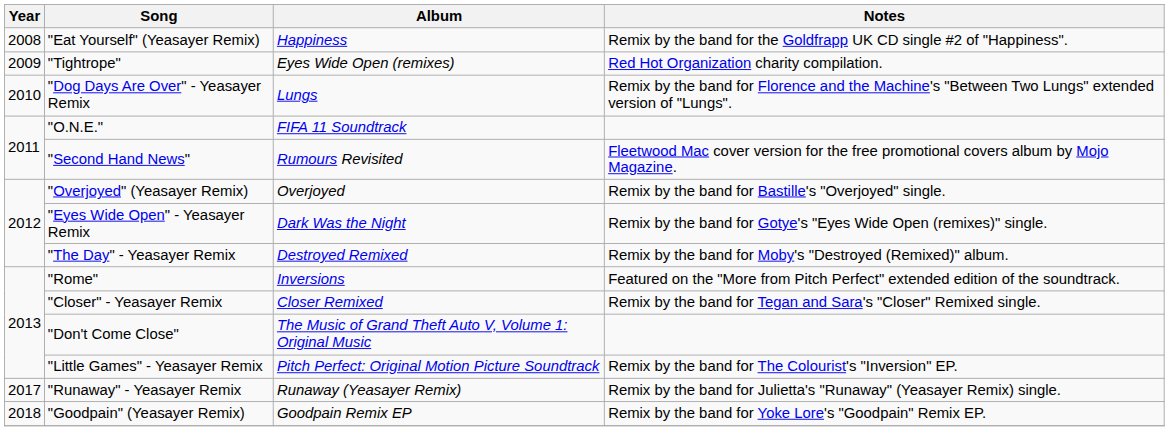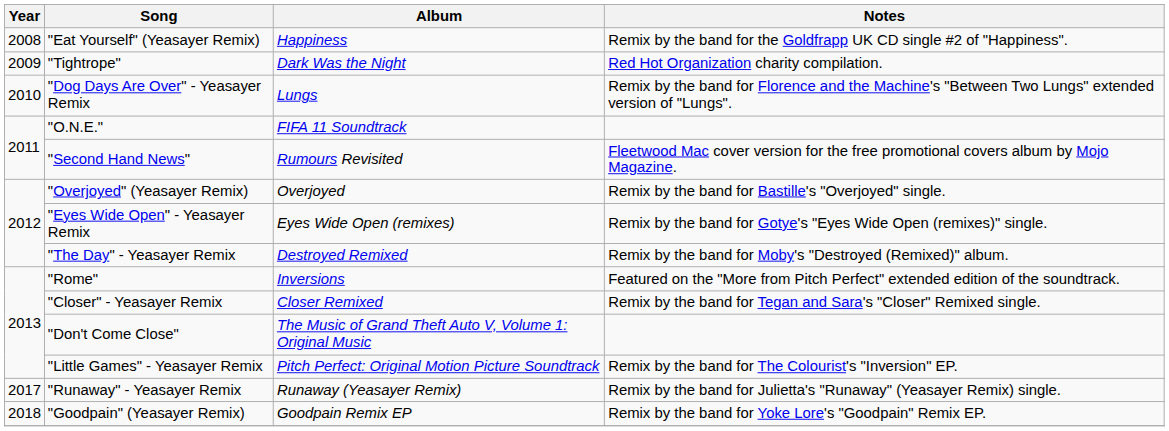(366, 63) Eyes Wide Open (remixes) -> (341, 63) Dark Was the Night
(341, 223) Dark Was the Night -> (366, 223) Eyes Wide Open (remixes)
